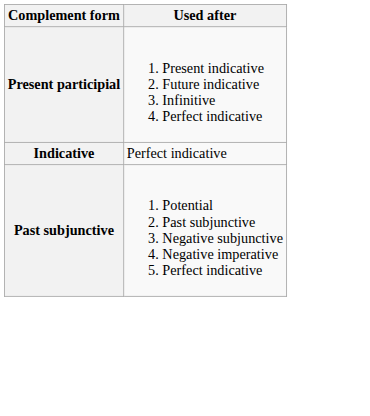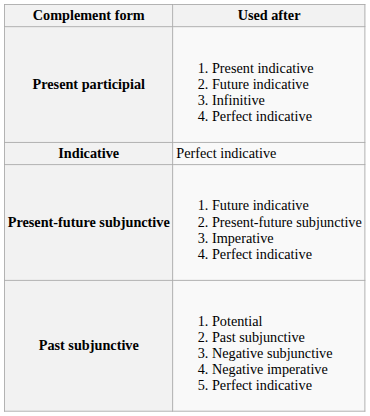+ row: (89, 222)
